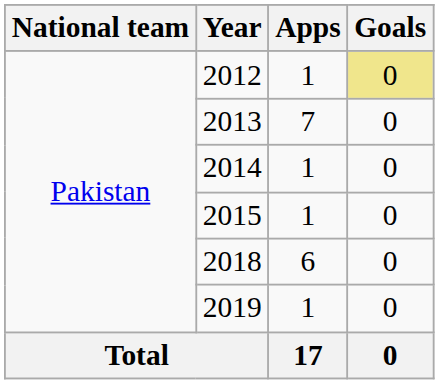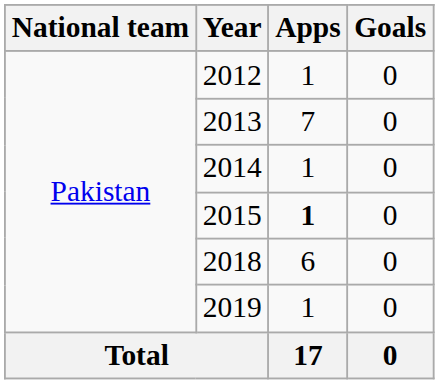(390, 74) khaki background -> (390, 74) no background
(308, 214) normal -> (308, 214) bold
